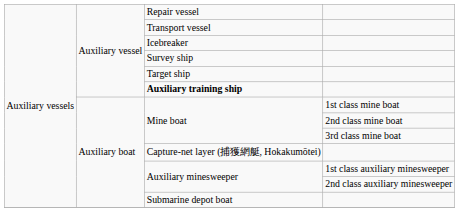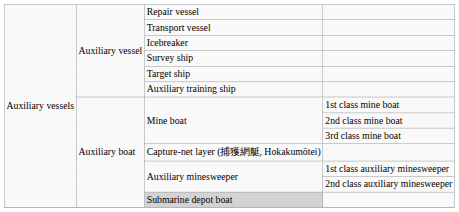(194, 89) bold -> (191, 89) normal
(190, 199) no background -> (190, 199) lightgrey background
